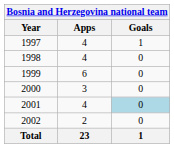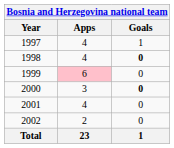(141, 58) normal -> (141, 58) bold
(84, 74) no background -> (84, 74) pink background
(141, 89) normal -> (141, 89) bold
(141, 105) lightblue background -> (141, 105) no background
